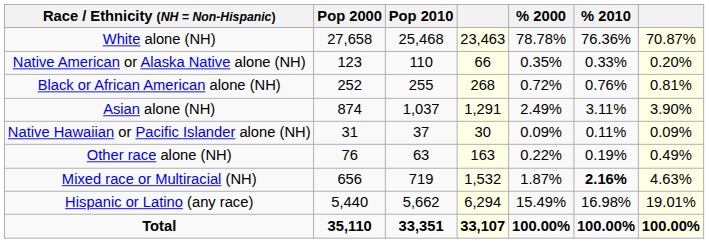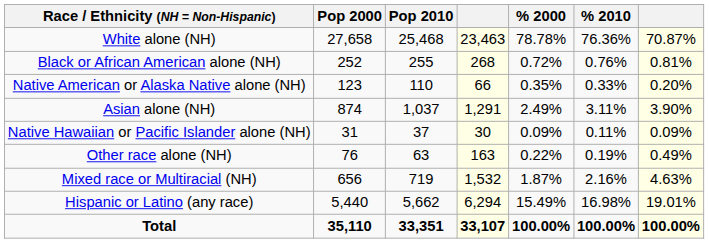rows swapped: (159, 86) <-> (159, 62)
(606, 179) bold -> (606, 179) normal
